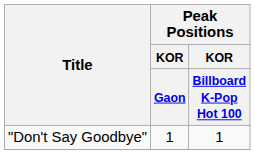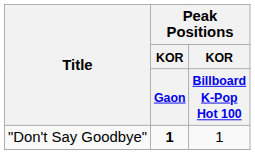(170, 137) normal -> (170, 137) bold
